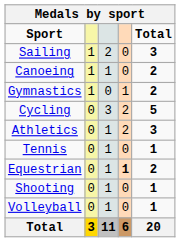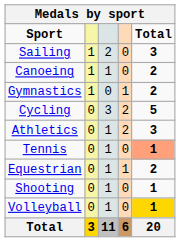(153, 150) no background -> (153, 150) lightsalmon background
(125, 169) bold -> (125, 169) normal
(153, 208) no background -> (153, 208) gold background
